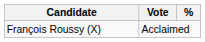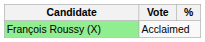(54, 29) no background -> (54, 29) lightgreen background
